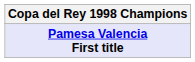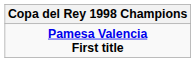(98, 40) lavender background -> (98, 40) no background
